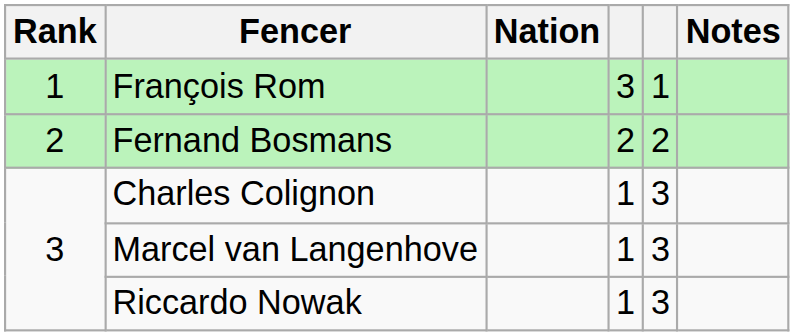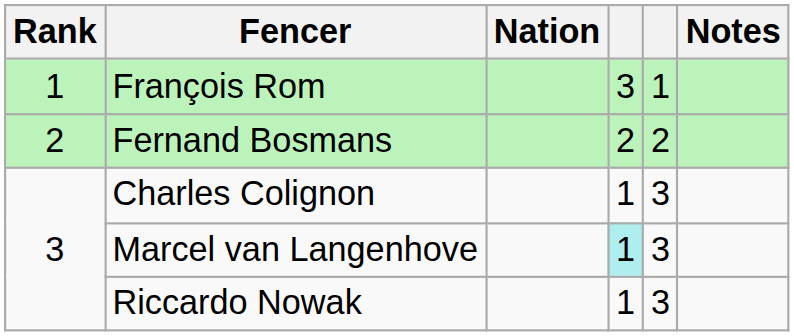(626, 248) no background -> (626, 248) paleturquoise background
